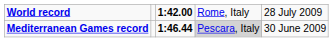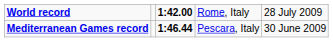(228, 28) lightgrey background -> (228, 28) no background
